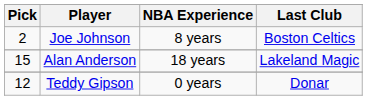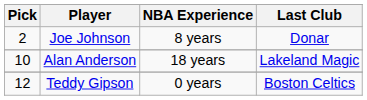(309, 38) Boston Celtics -> (309, 38) Donar
(22, 60) 15 -> (22, 60) 10
(309, 83) Donar -> (309, 83) Boston Celtics
